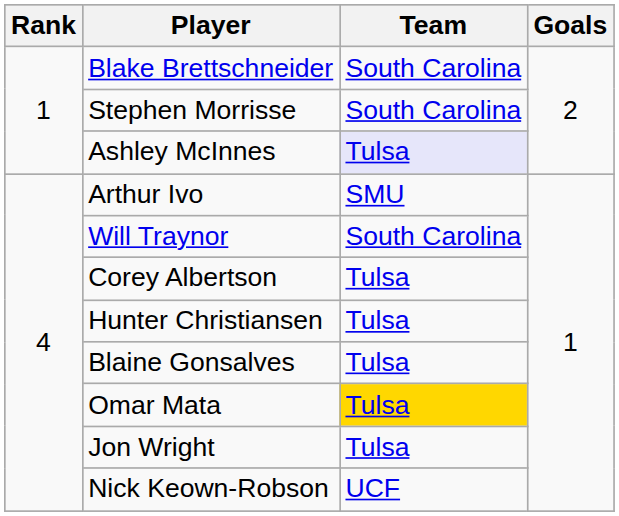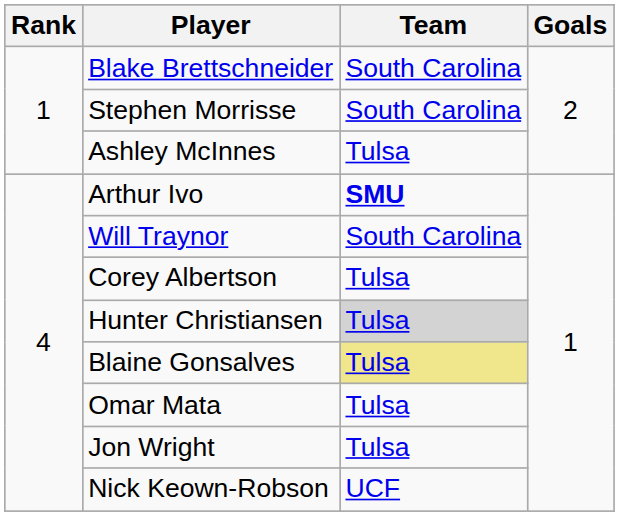(377, 151) lavender background -> (377, 151) no background
(375, 194) normal -> (375, 194) bold
(377, 320) no background -> (377, 320) lightgrey background
(377, 362) no background -> (377, 362) khaki background
(377, 404) gold background -> (377, 404) no background
